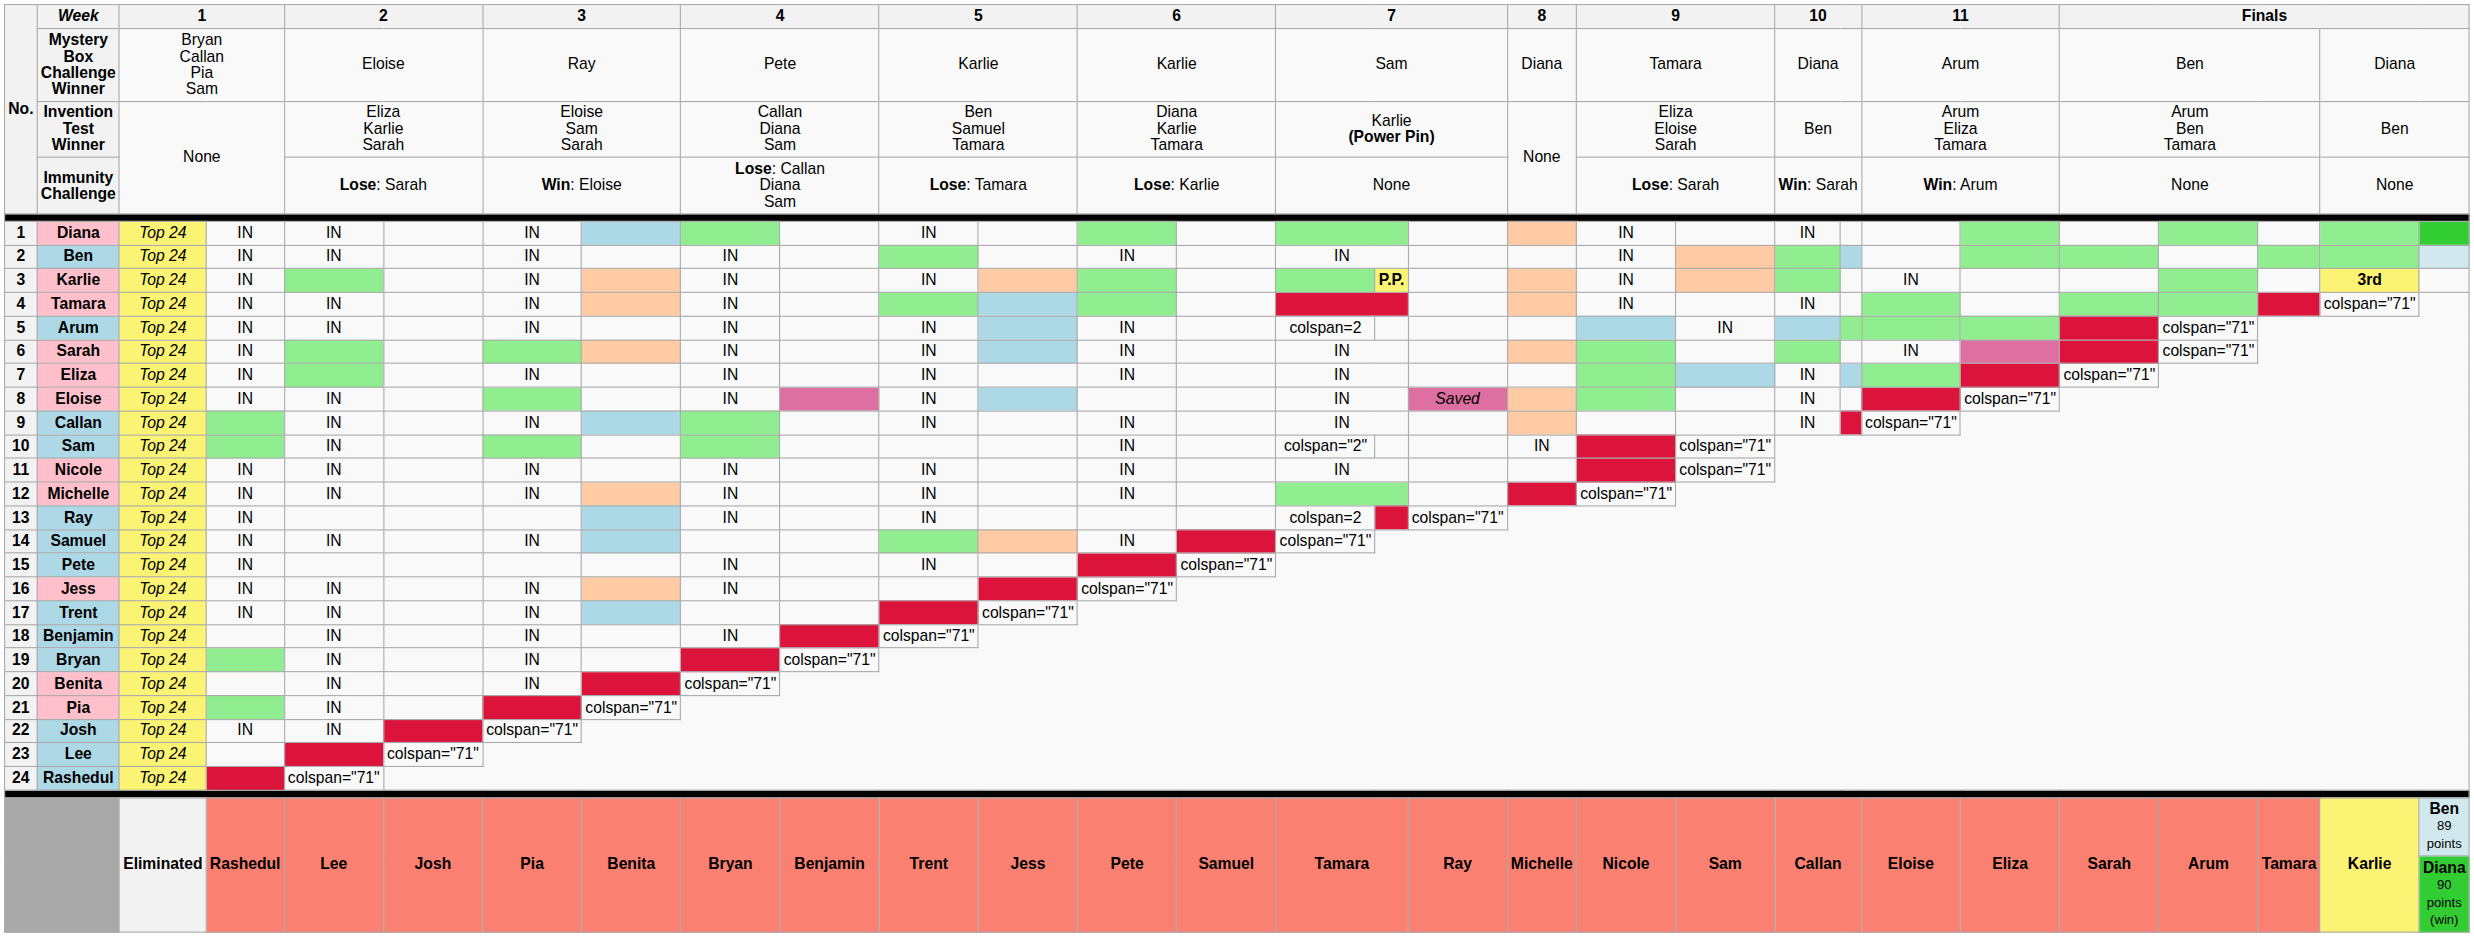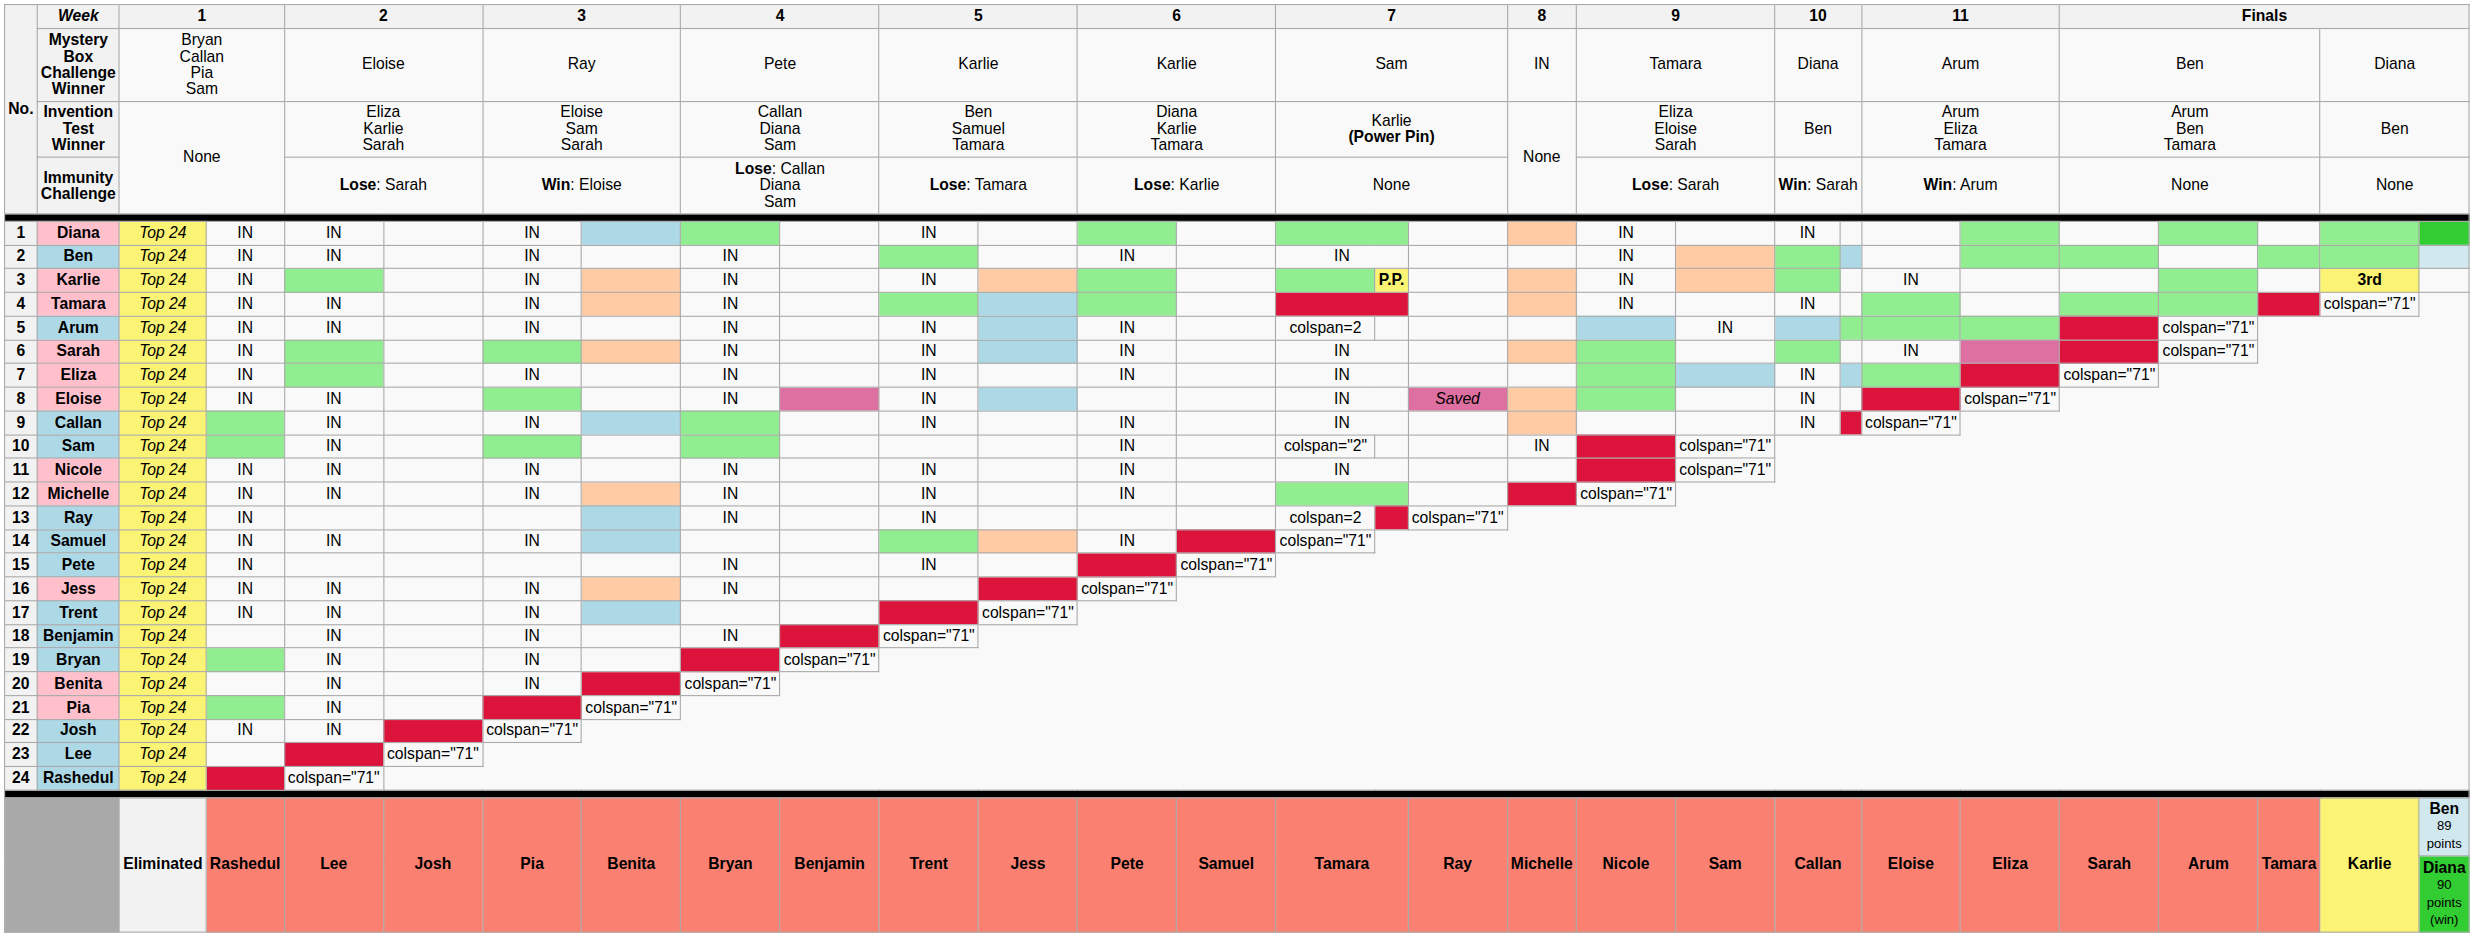(1542, 64) Diana -> (1542, 64) IN
